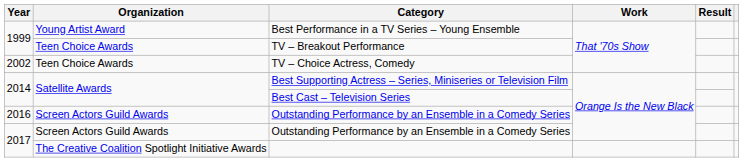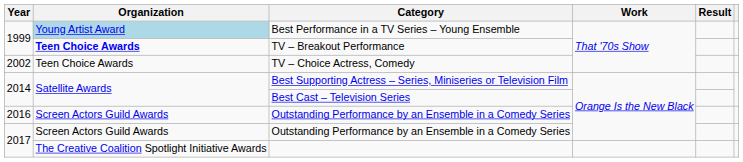(80, 30) no background -> (80, 30) lightblue background
(84, 47) normal -> (88, 47) bold
